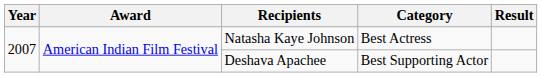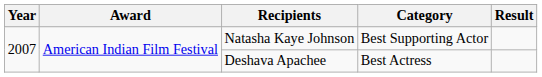(396, 38) Best Actress -> (425, 38) Best Supporting Actor
(425, 60) Best Supporting Actor -> (396, 60) Best Actress
